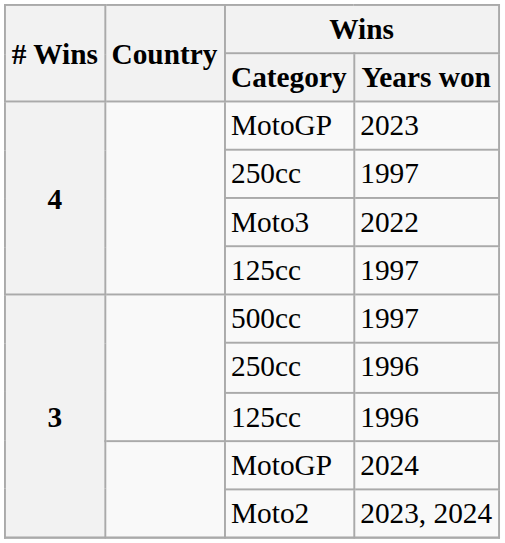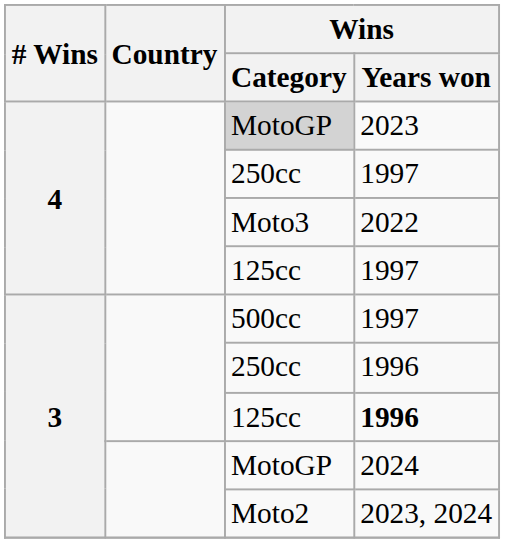(282, 125) no background -> (282, 125) lightgrey background
(390, 415) normal -> (390, 415) bold
